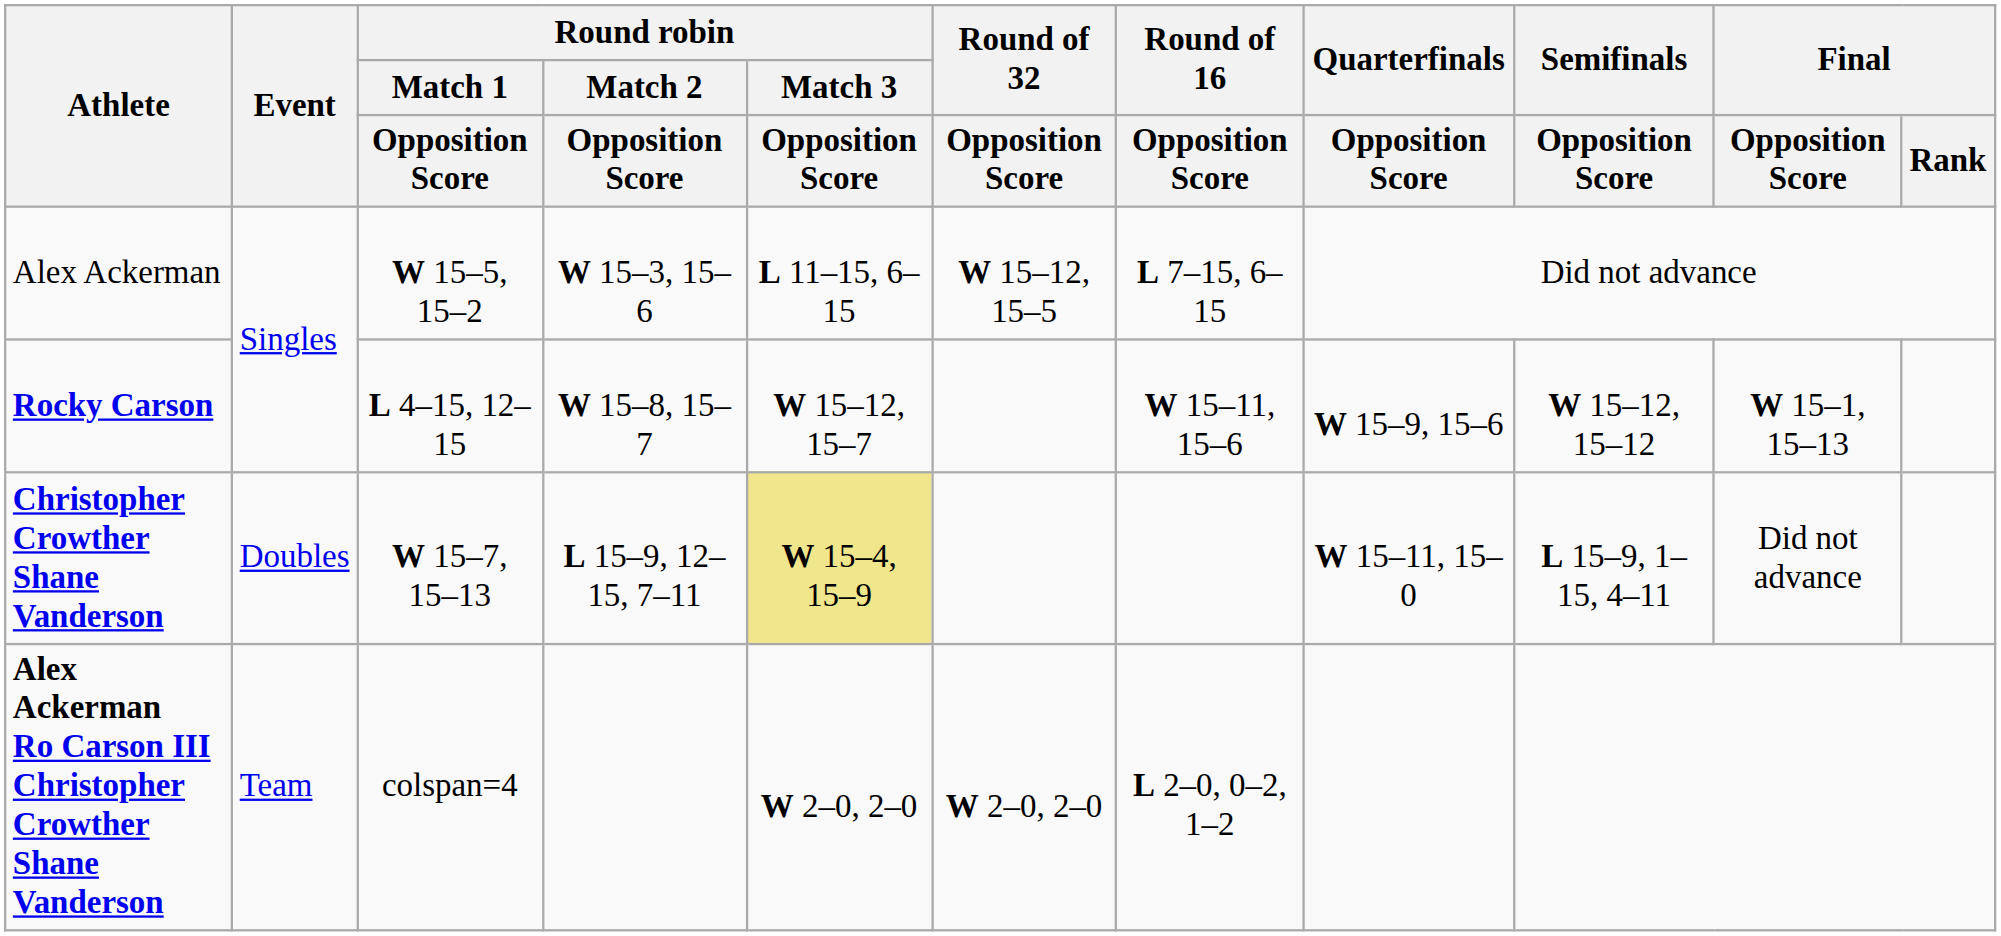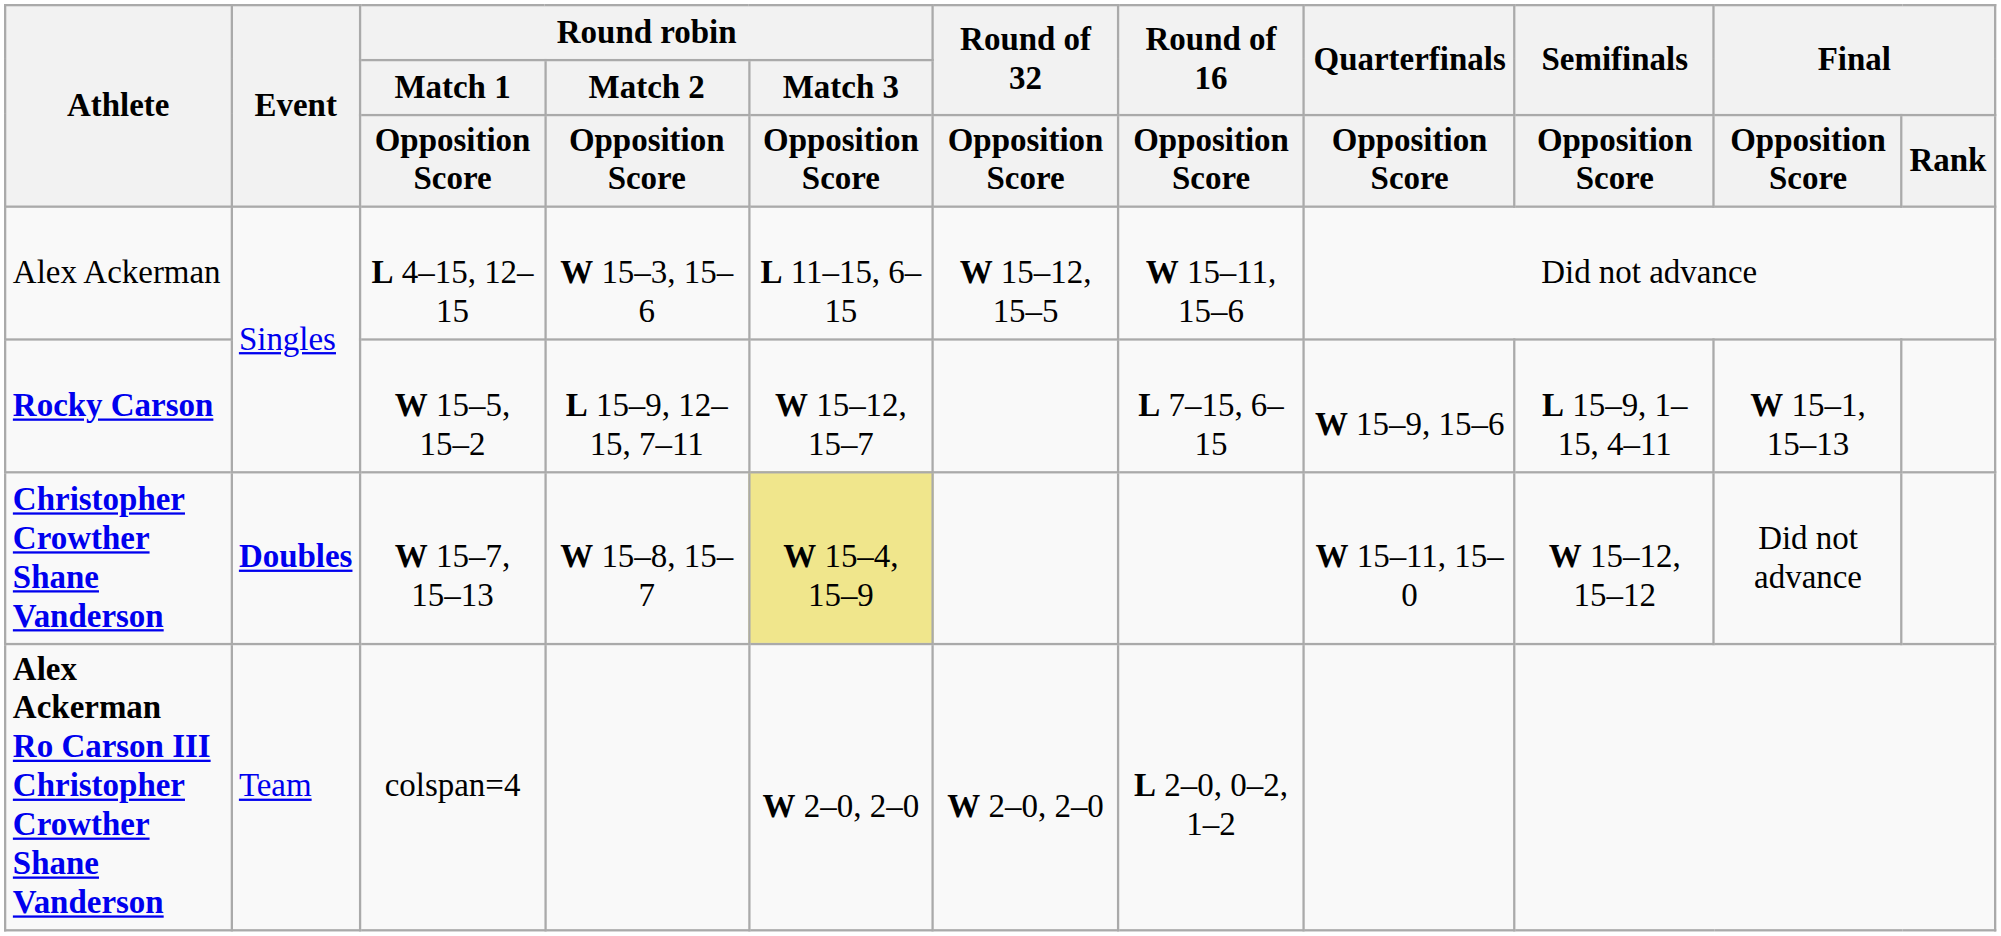(450, 292) W 15–5, 15–2 -> (453, 292) L 4–15, 12–15
(1210, 292) L 7–15, 6–15 -> (1211, 292) W 15–11, 15–6
(450, 424) L 4–15, 12–15 -> (453, 424) W 15–5, 15–2
(644, 424) W 15–8, 15–7 -> (647, 424) L 15–9, 12–15, 7–11
(1210, 424) W 15–11, 15–6 -> (1211, 424) L 7–15, 6–15
(1614, 424) W 15–12, 15–12 -> (1615, 424) L 15–9, 1–15, 4–11
(295, 557) normal -> (296, 557) bold
(644, 576) L 15–9, 12–15, 7–11 -> (647, 576) W 15–8, 15–7
(1614, 576) L 15–9, 1–15, 4–11 -> (1615, 576) W 15–12, 15–12
